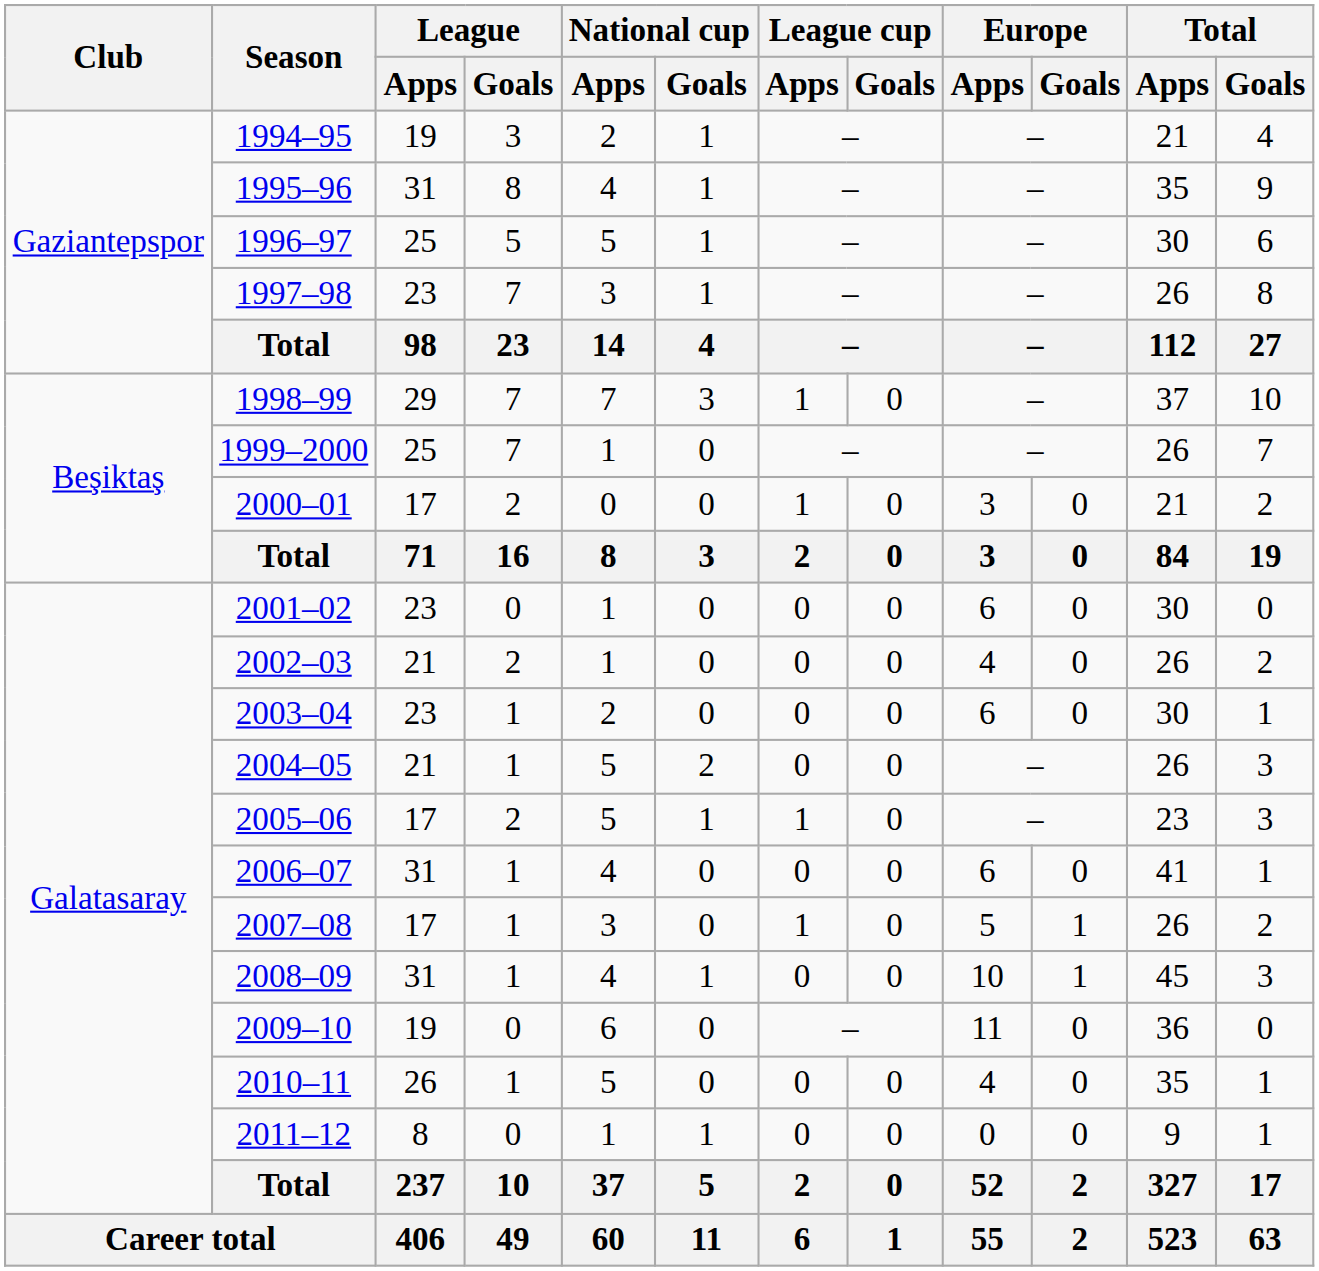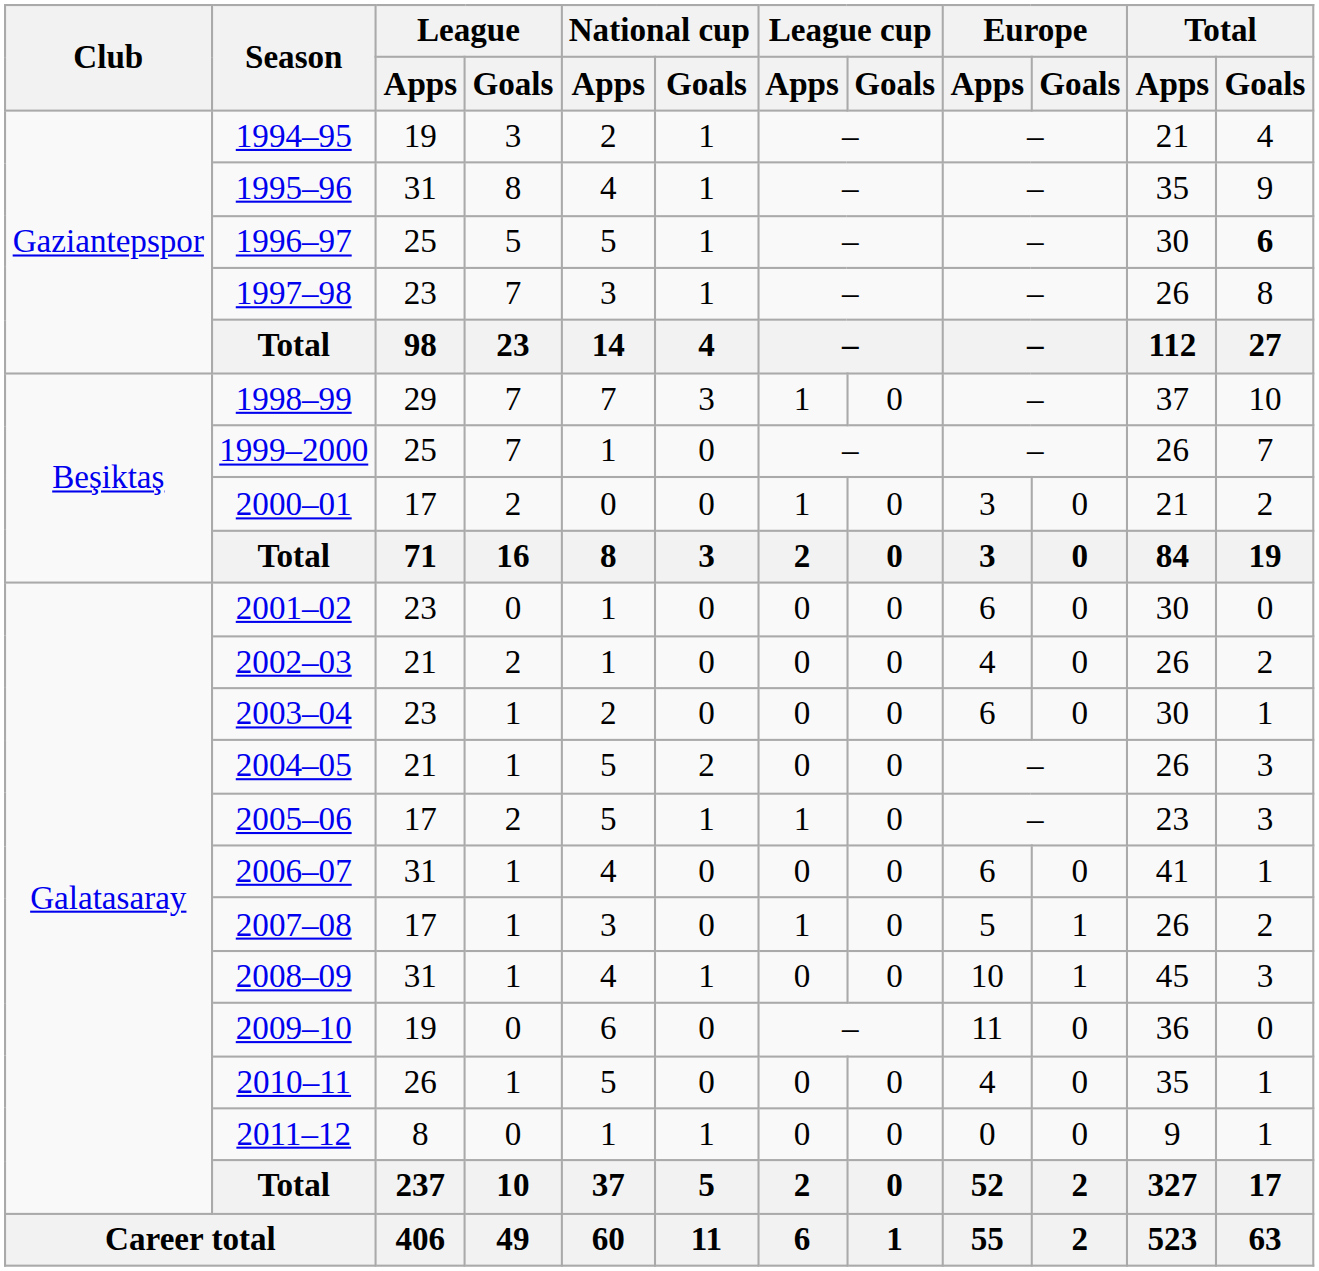(1265, 240) normal -> (1265, 240) bold
